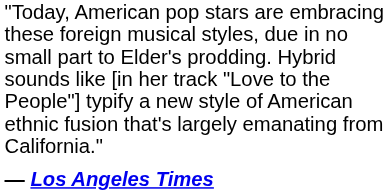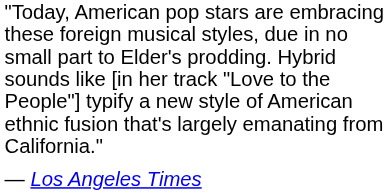(109, 179) bold -> (103, 179) normal
